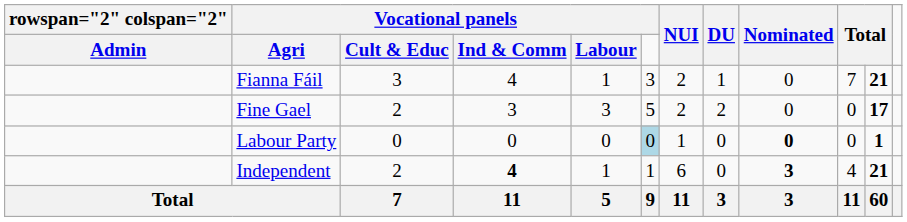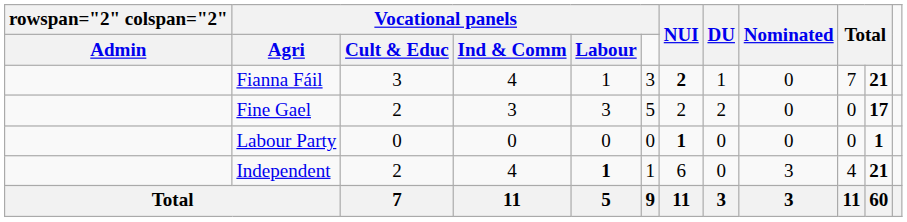(681, 79) normal -> (681, 79) bold
(650, 140) lightblue background -> (650, 140) no background
(681, 140) normal -> (681, 140) bold
(789, 140) bold -> (789, 140) normal
(512, 170) bold -> (512, 170) normal
(606, 170) normal -> (606, 170) bold
(789, 170) bold -> (789, 170) normal
